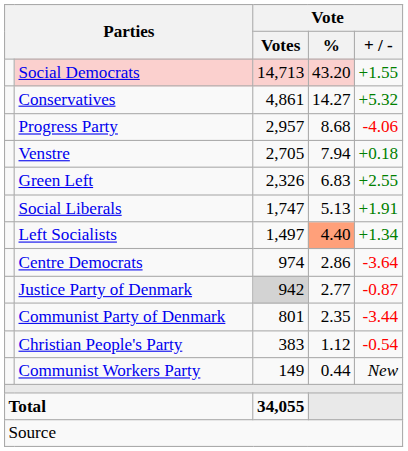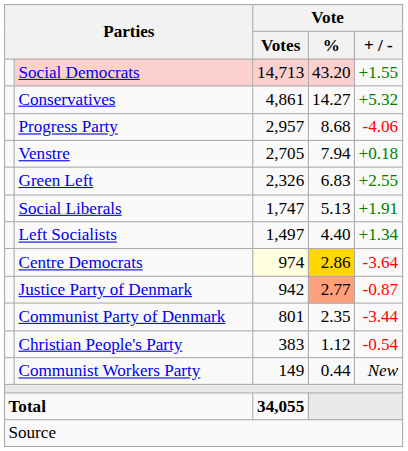(336, 235) lightsalmon background -> (336, 235) no background
(291, 262) no background -> (291, 262) lightyellow background
(336, 262) no background -> (336, 262) gold background
(291, 289) lightgrey background -> (291, 289) no background
(336, 289) no background -> (336, 289) lightsalmon background
